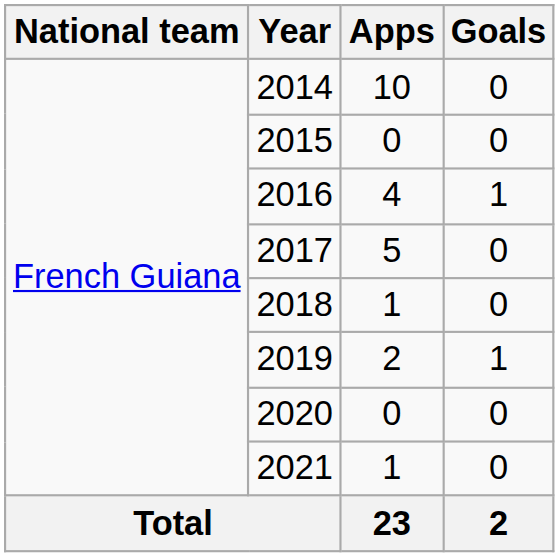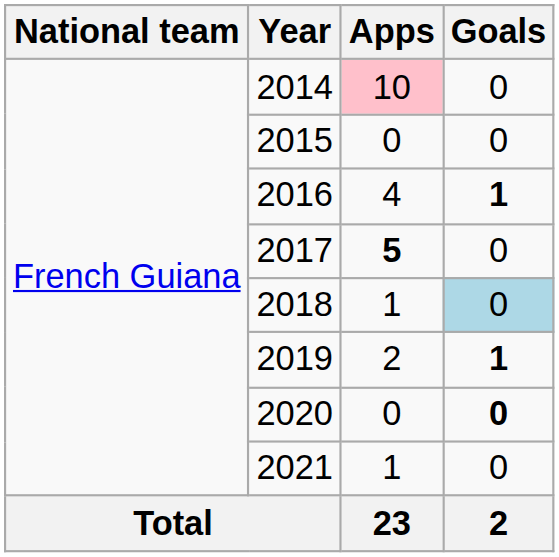(392, 86) no background -> (392, 86) pink background
(498, 195) normal -> (498, 195) bold
(392, 250) normal -> (392, 250) bold
(498, 304) no background -> (498, 304) lightblue background
(498, 359) normal -> (498, 359) bold
(498, 413) normal -> (498, 413) bold
